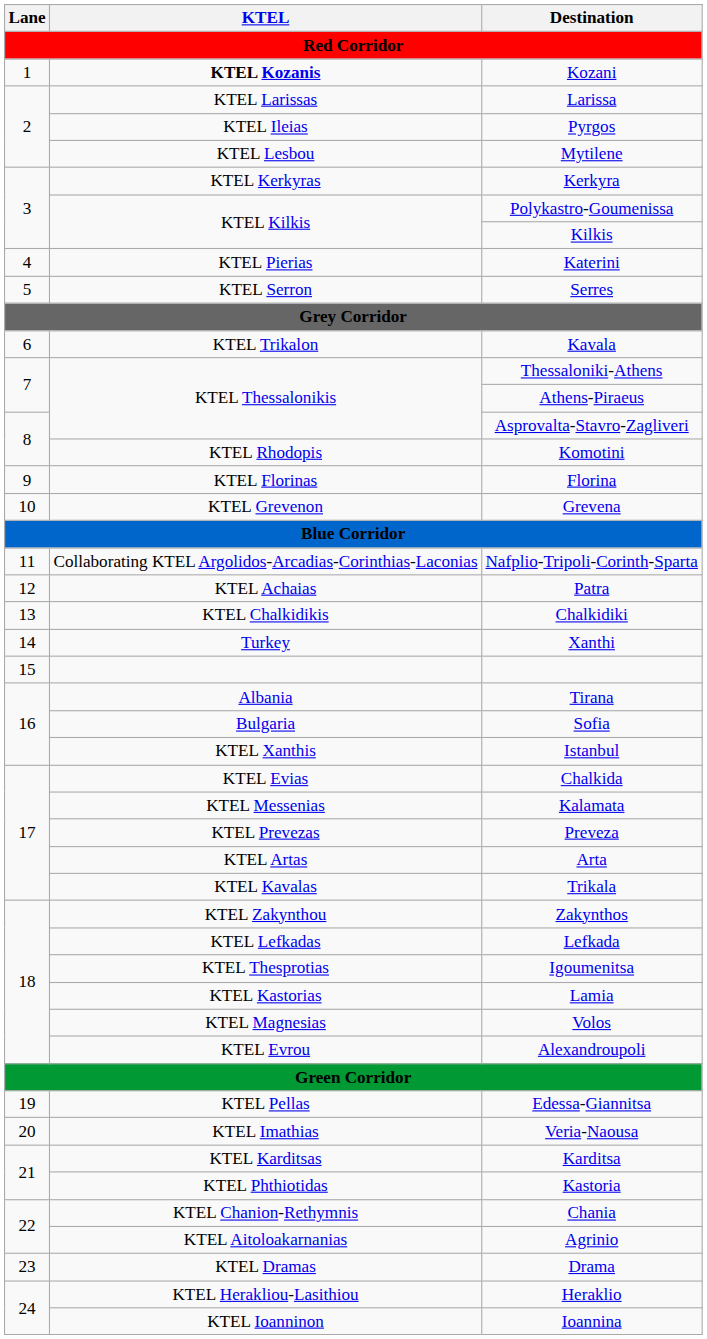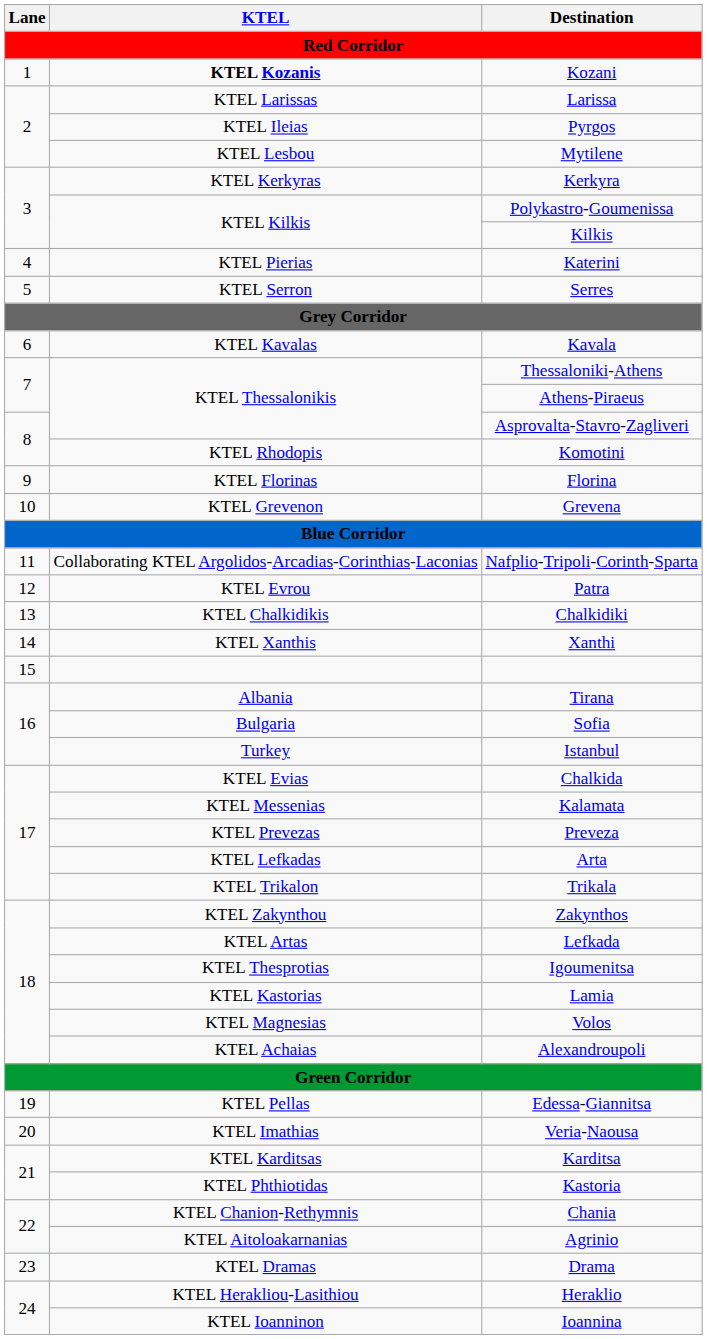(266, 343) KTEL Trikalon -> (266, 343) KTEL Kavalas
(266, 588) KTEL Achaias -> (266, 588) KTEL Evrou
(266, 642) Turkey -> (266, 642) KTEL Xanthis
(266, 751) KTEL Xanthis -> (266, 751) Turkey
(266, 859) KTEL Artas -> (266, 859) KTEL Lefkadas
(266, 886) KTEL Kavalas -> (266, 886) KTEL Trikalon
(266, 941) KTEL Lefkadas -> (266, 941) KTEL Artas
(266, 1049) KTEL Evrou -> (266, 1049) KTEL Achaias
